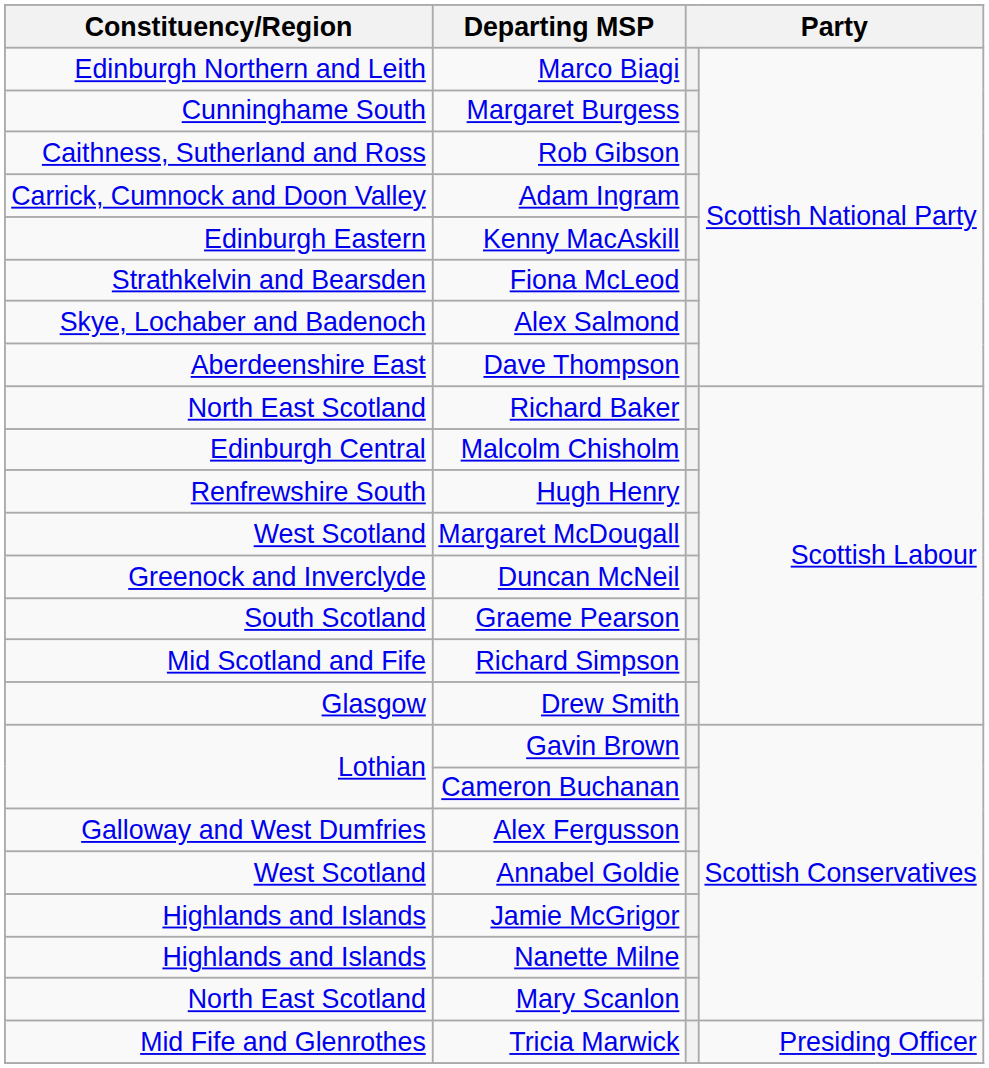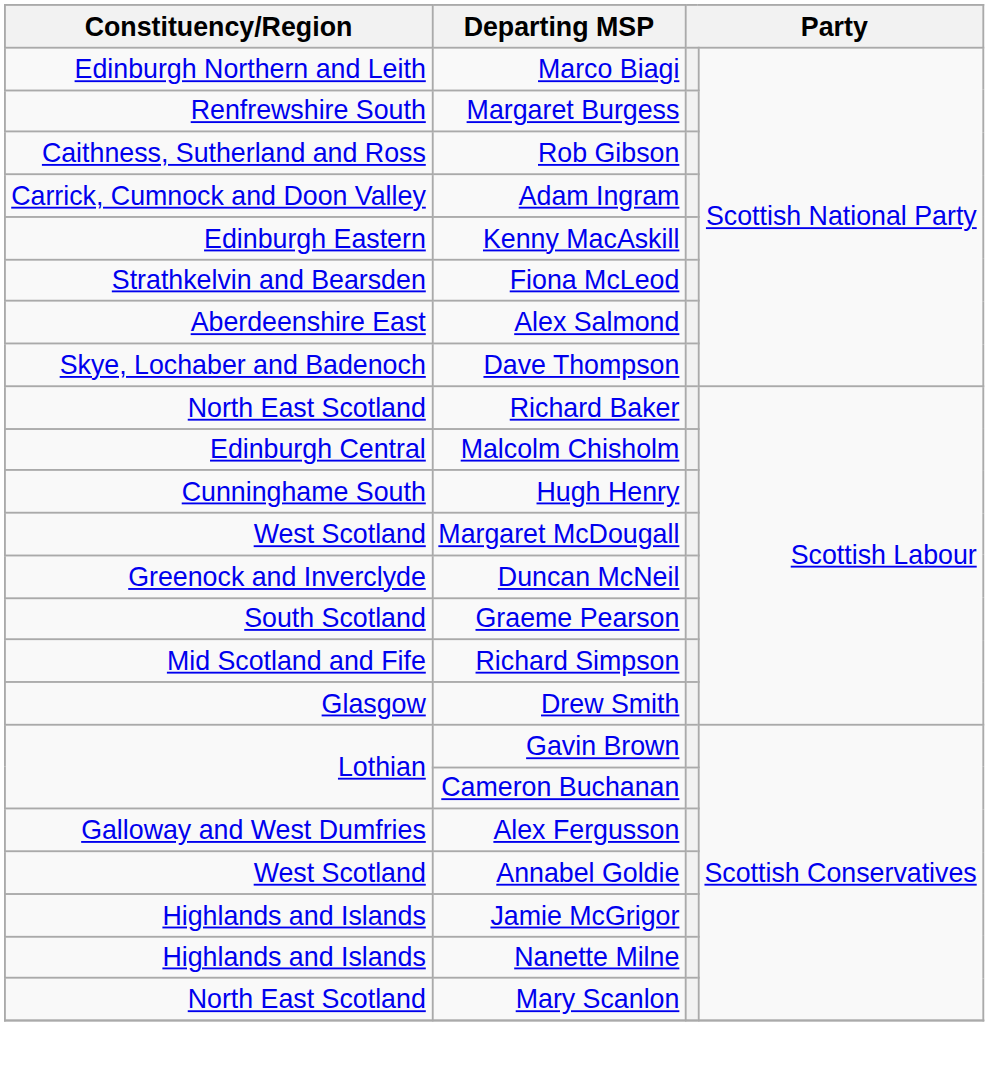(304, 111) Cunninghame South -> (308, 111) Renfrewshire South
(243, 323) Skye, Lochaber and Badenoch -> (308, 323) Aberdeenshire East
(308, 365) Aberdeenshire East -> (243, 365) Skye, Lochaber and Badenoch
(308, 492) Renfrewshire South -> (304, 492) Cunninghame South
- row: (594, 1042)
